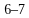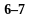(15, 9) normal -> (15, 9) bold
